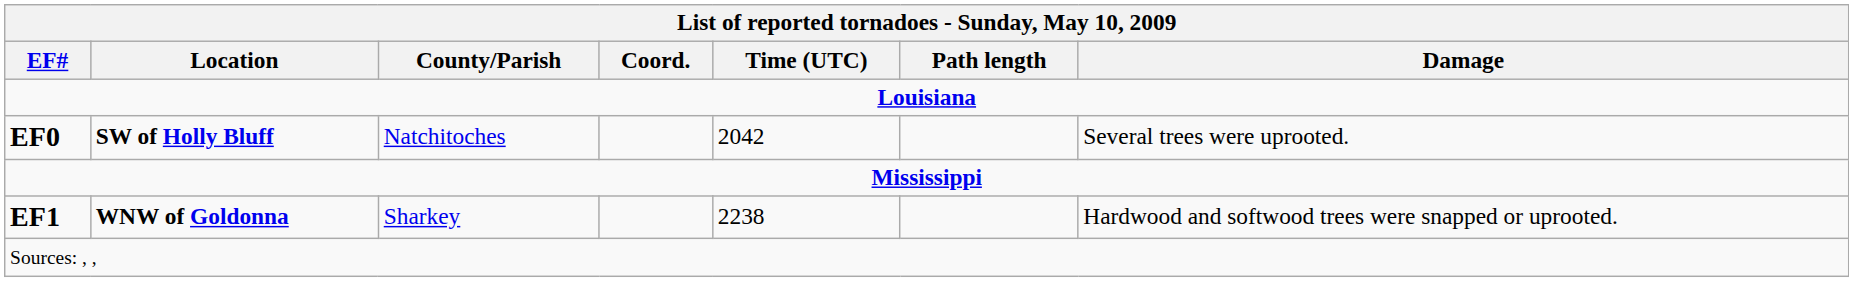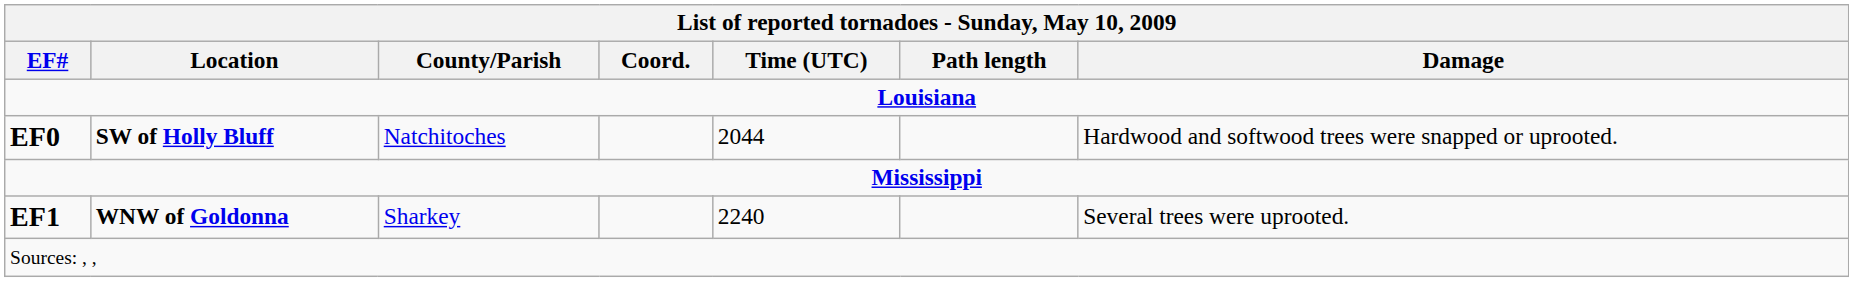(741, 137) 2042 -> (741, 137) 2044
(1216, 137) Several trees were uprooted. -> (1351, 137) Hardwood and softwood trees were snapped or uprooted.
(741, 217) 2238 -> (741, 217) 2240
(1351, 217) Hardwood and softwood trees were snapped or uprooted. -> (1216, 217) Several trees were uprooted.
